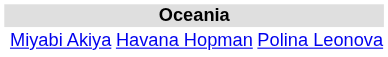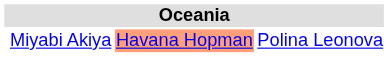(184, 40) no background -> (184, 40) lightsalmon background
